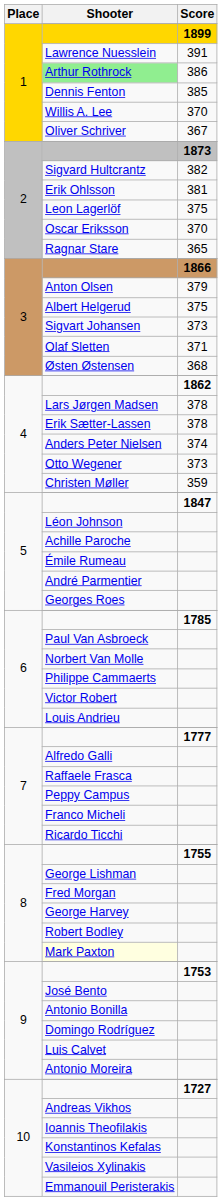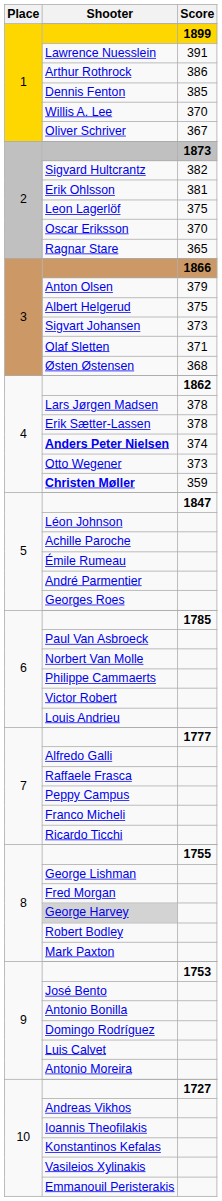(88, 72) lightgreen background -> (88, 72) no background
(103, 444) normal -> (107, 444) bold
(87, 483) normal -> (90, 483) bold
(87, 913) no background -> (87, 913) lightgrey background
(80, 952) lightyellow background -> (80, 952) no background
